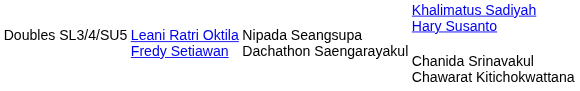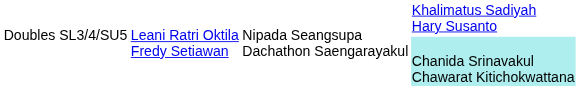(493, 69) no background -> (493, 69) paleturquoise background
